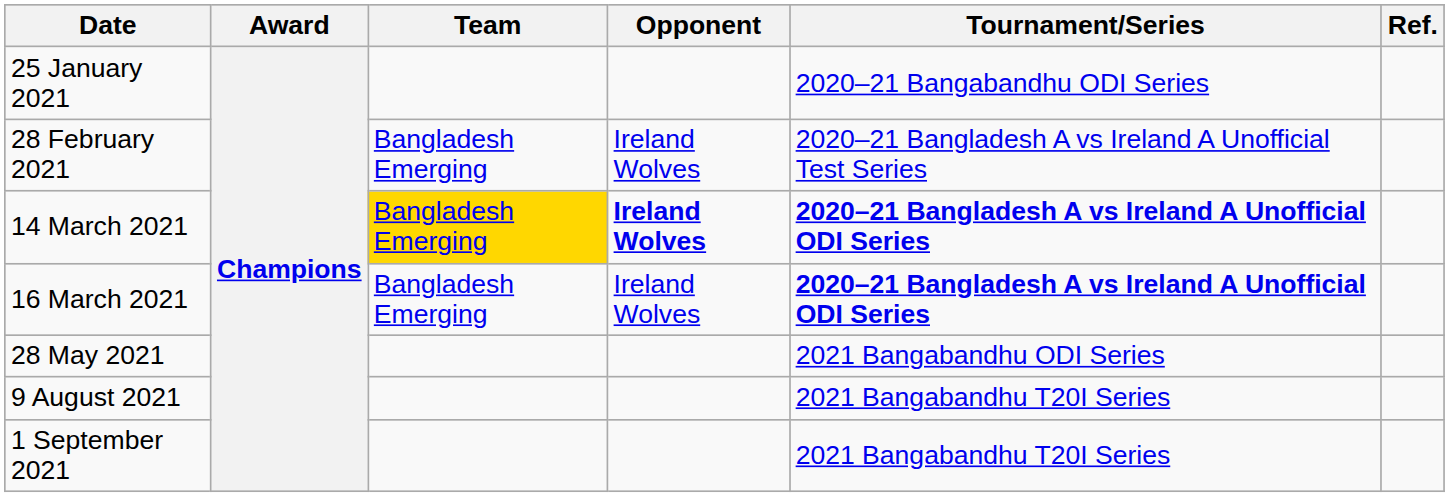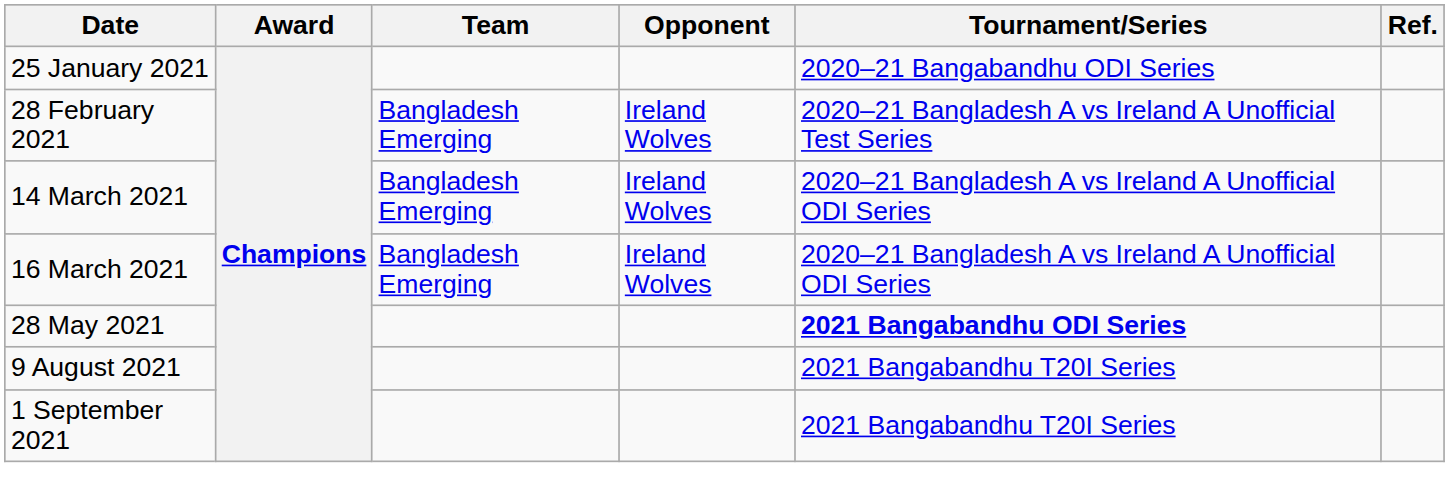(444, 226) gold background -> (449, 196) no background
(660, 226) bold -> (668, 196) normal
(1081, 226) bold -> (1068, 196) normal
(1081, 298) bold -> (1068, 268) normal
(980, 355) normal -> (994, 325) bold
